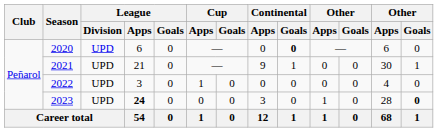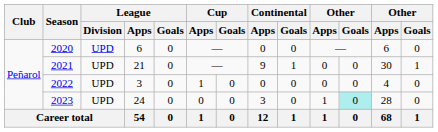(294, 48) bold -> (294, 48) normal
(139, 100) bold -> (139, 100) normal
(355, 100) no background -> (355, 100) paleturquoise background
(417, 100) bold -> (417, 100) normal
